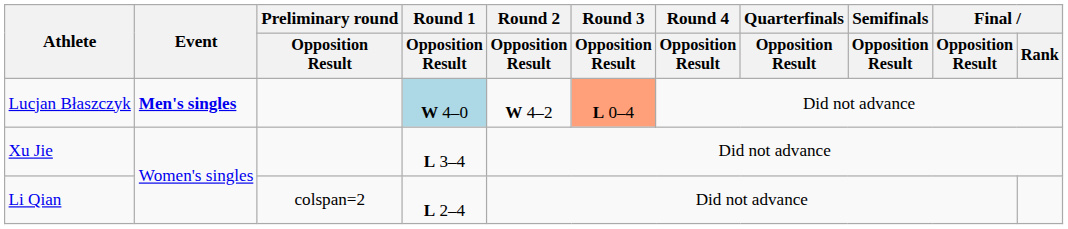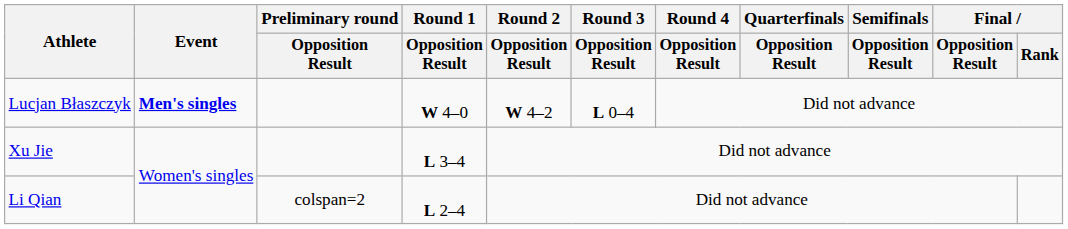(444, 113) lightblue background -> (444, 113) no background
(613, 113) lightsalmon background -> (613, 113) no background
